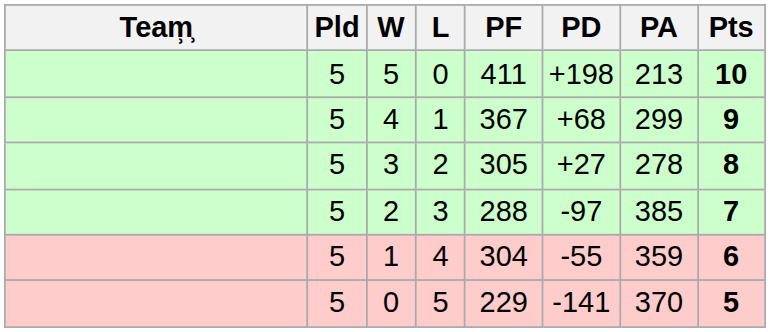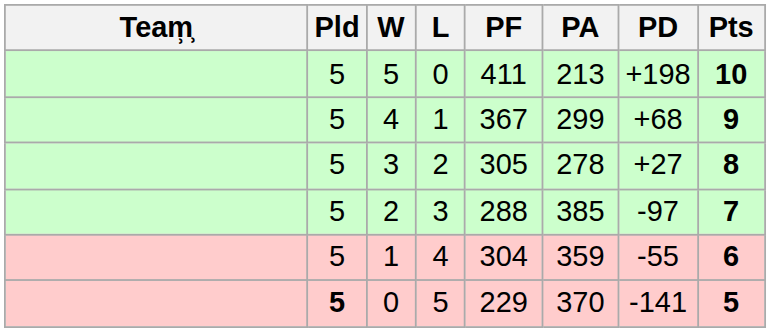columns swapped: (659, 27) <-> (581, 27)
(337, 303) normal -> (337, 303) bold
